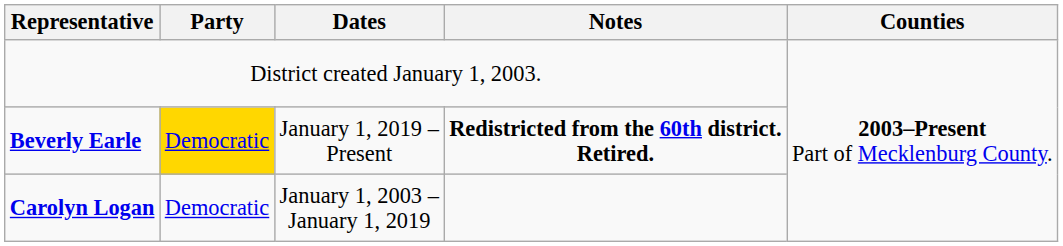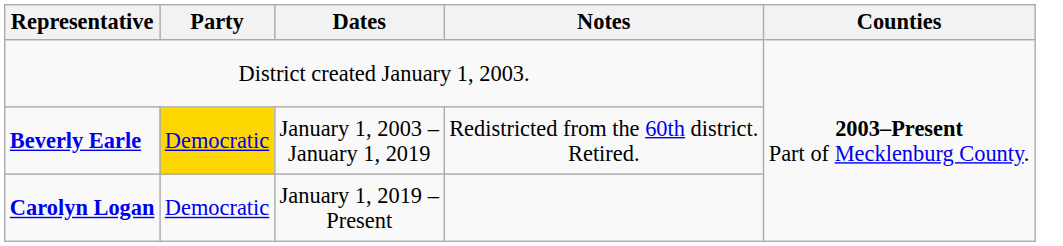(359, 140) January 1, 2019 – Present -> (359, 140) January 1, 2003 – January 1, 2019
(615, 140) bold -> (604, 140) normal
(359, 208) January 1, 2003 – January 1, 2019 -> (359, 208) January 1, 2019 – Present
